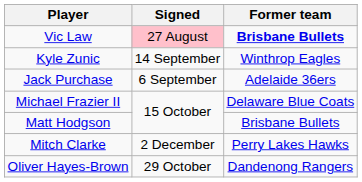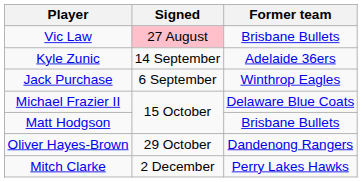(290, 36) bold -> (290, 36) normal
(290, 58) Winthrop Eagles -> (290, 58) Adelaide 36ers
(290, 79) Adelaide 36ers -> (290, 79) Winthrop Eagles
rows swapped: (68, 166) <-> (68, 144)
